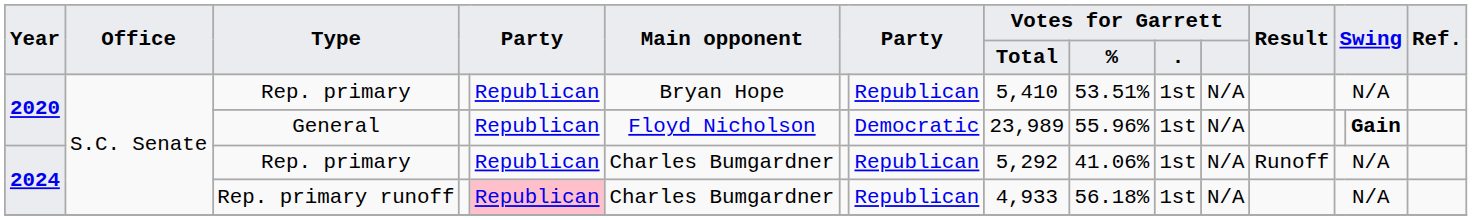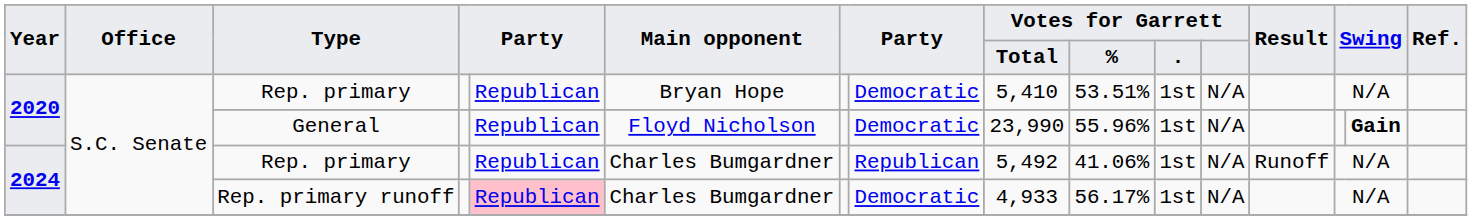(917, 92) Republican -> (917, 92) Democratic
(1027, 127) 23,989 -> (1027, 127) 23,990
(1027, 162) 5,292 -> (1027, 162) 5,492
(917, 197) Republican -> (917, 197) Democratic
(1112, 197) 56.18% -> (1112, 197) 56.17%
